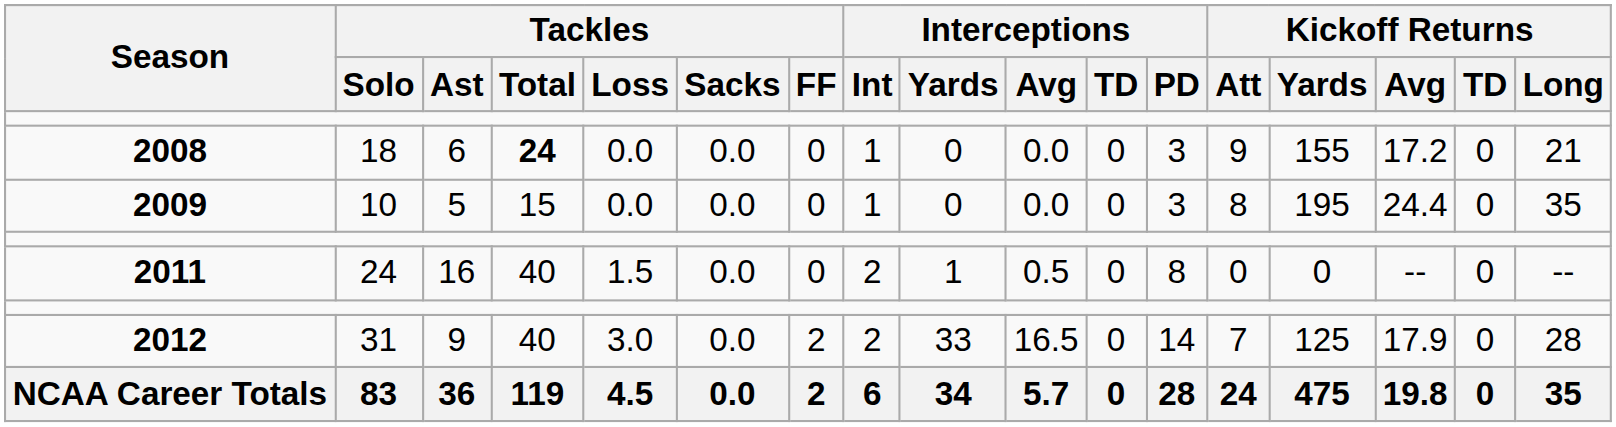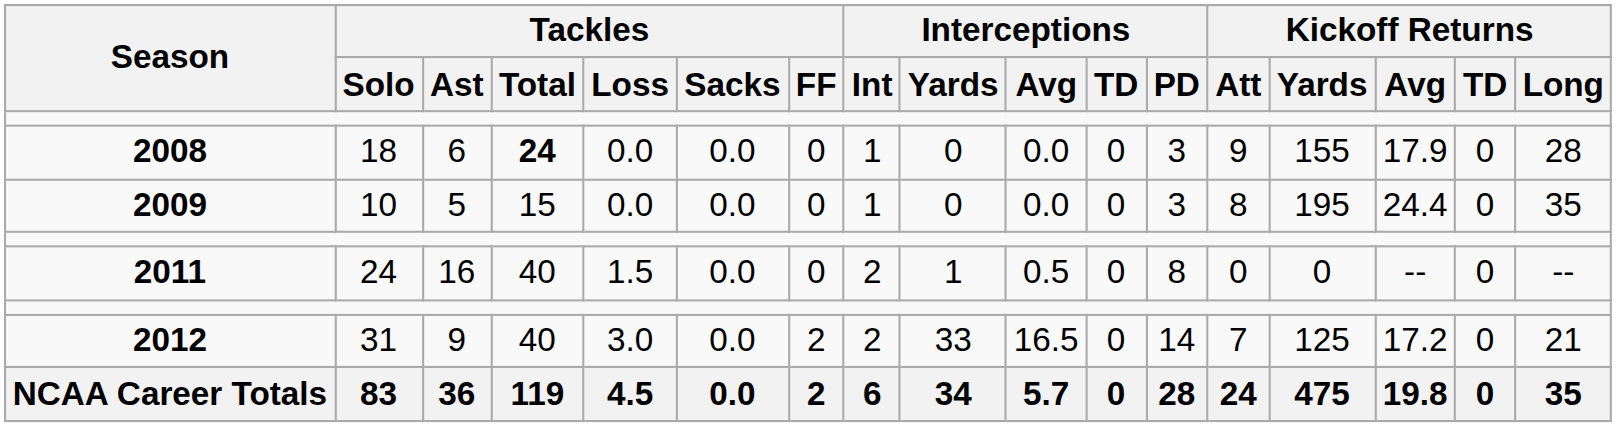(1415, 151) 17.2 -> (1415, 151) 17.9
(1563, 151) 21 -> (1563, 151) 28
(1415, 340) 17.9 -> (1415, 340) 17.2
(1563, 340) 28 -> (1563, 340) 21
